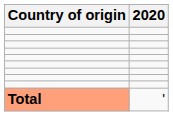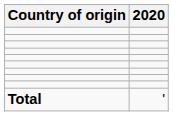(25, 99) lightsalmon background -> (25, 99) no background
